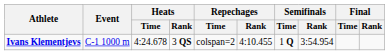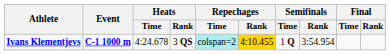(107, 42) normal -> (108, 42) bold
(216, 42) no background -> (217, 42) paleturquoise background
(256, 42) no background -> (257, 42) gold background
